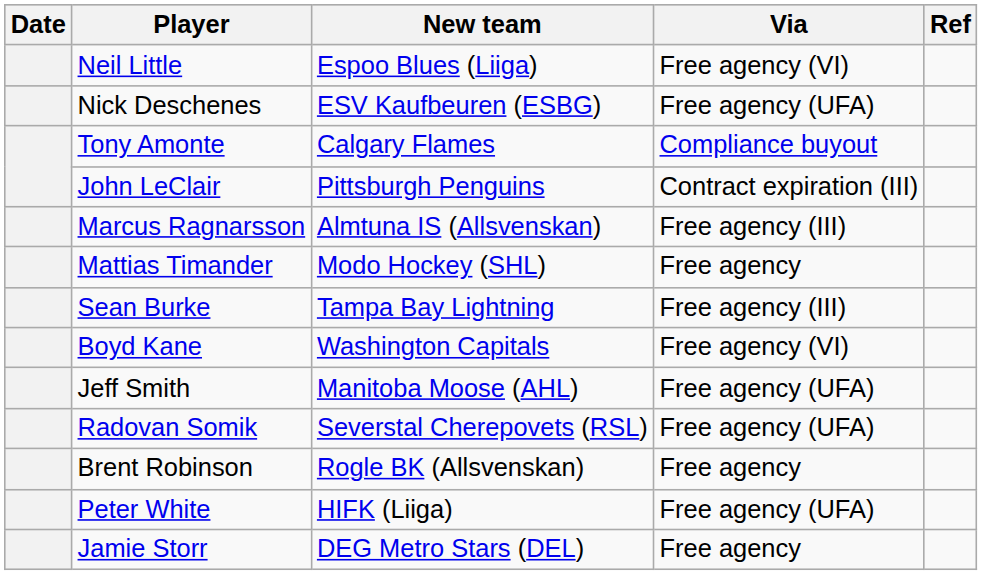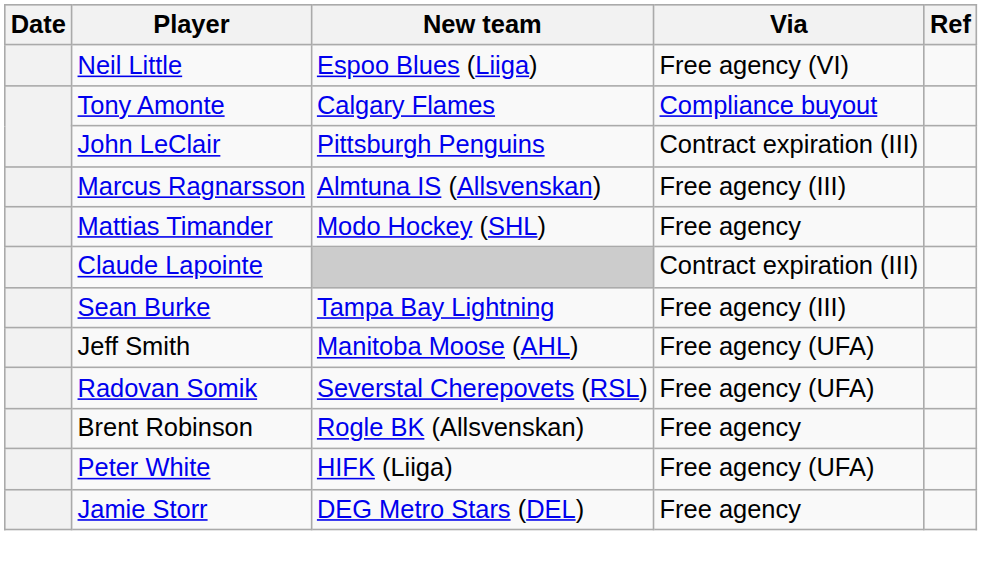- row: (169, 105)
+ row: (170, 266)
- row: (140, 347)
